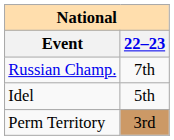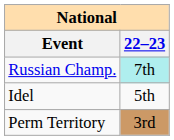(145, 69) no background -> (145, 69) paleturquoise background
